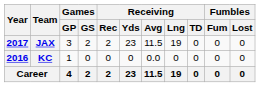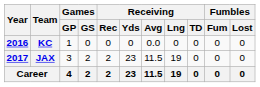rows swapped: (45, 58) <-> (45, 43)
